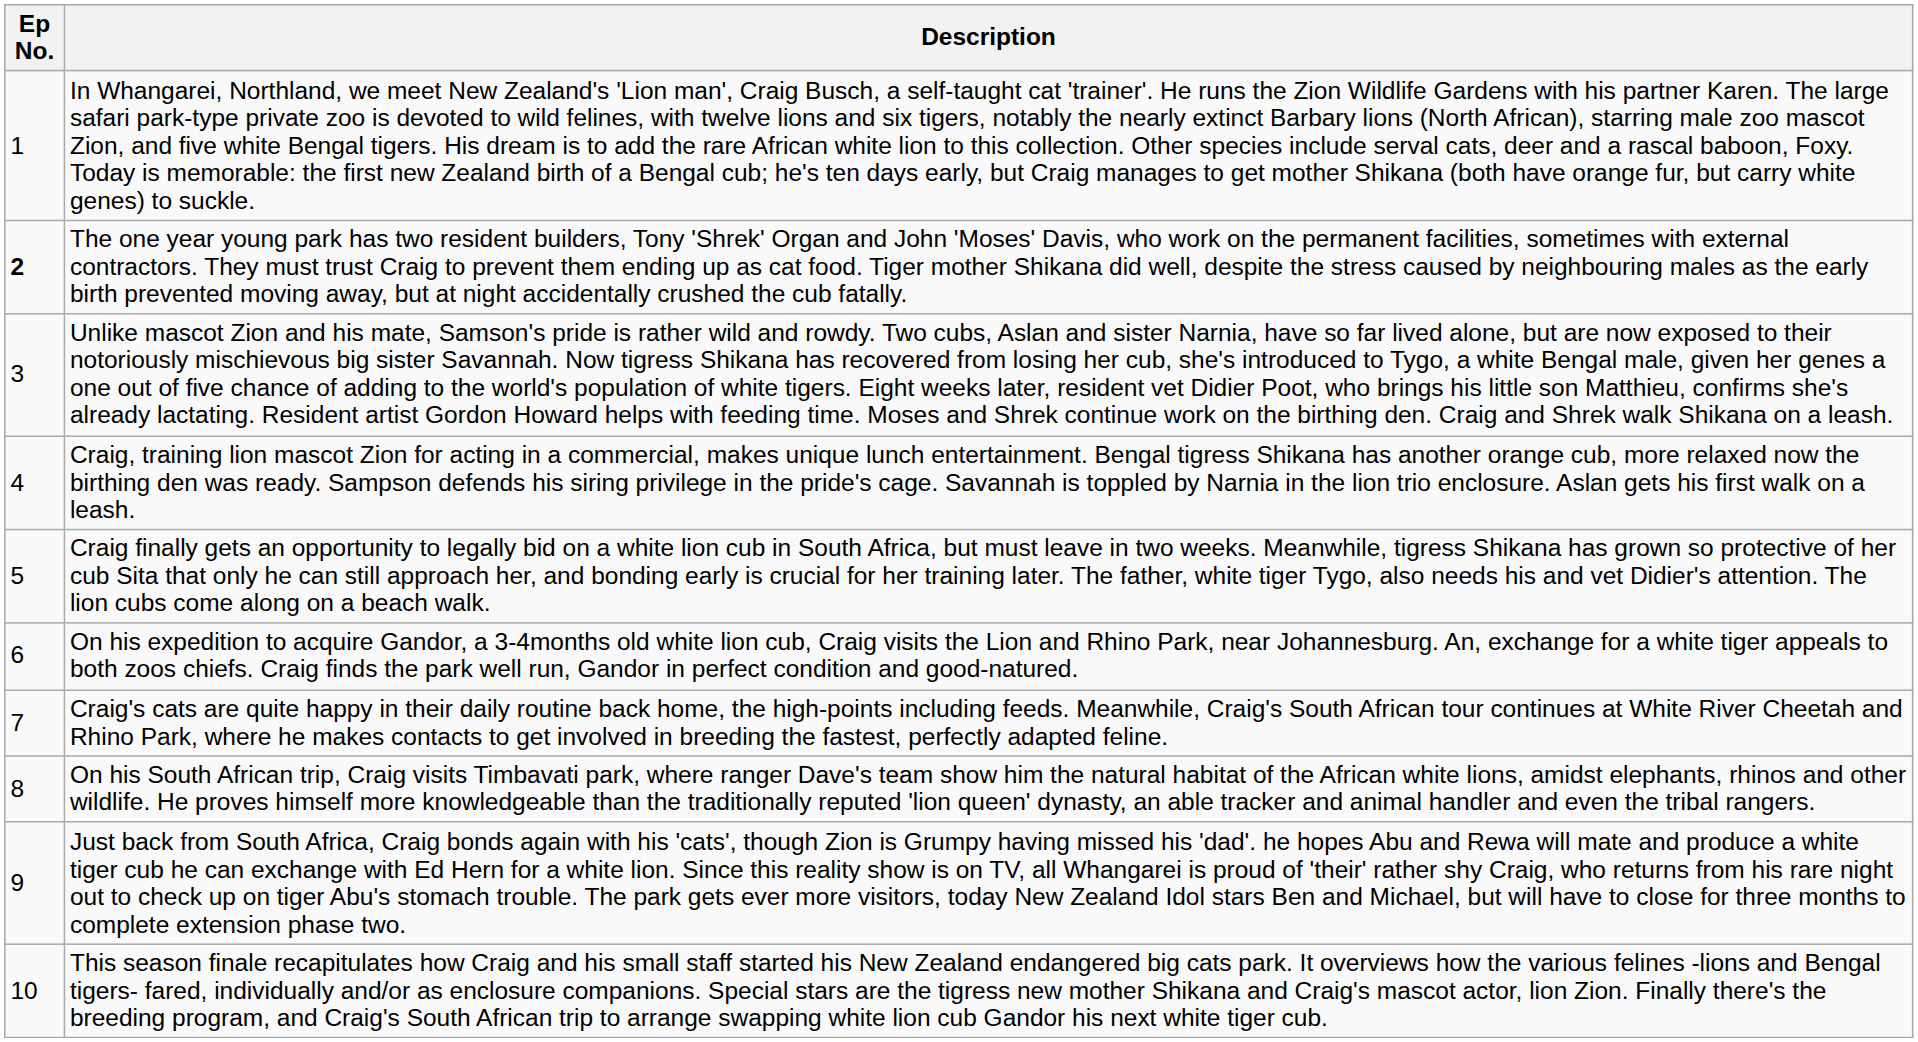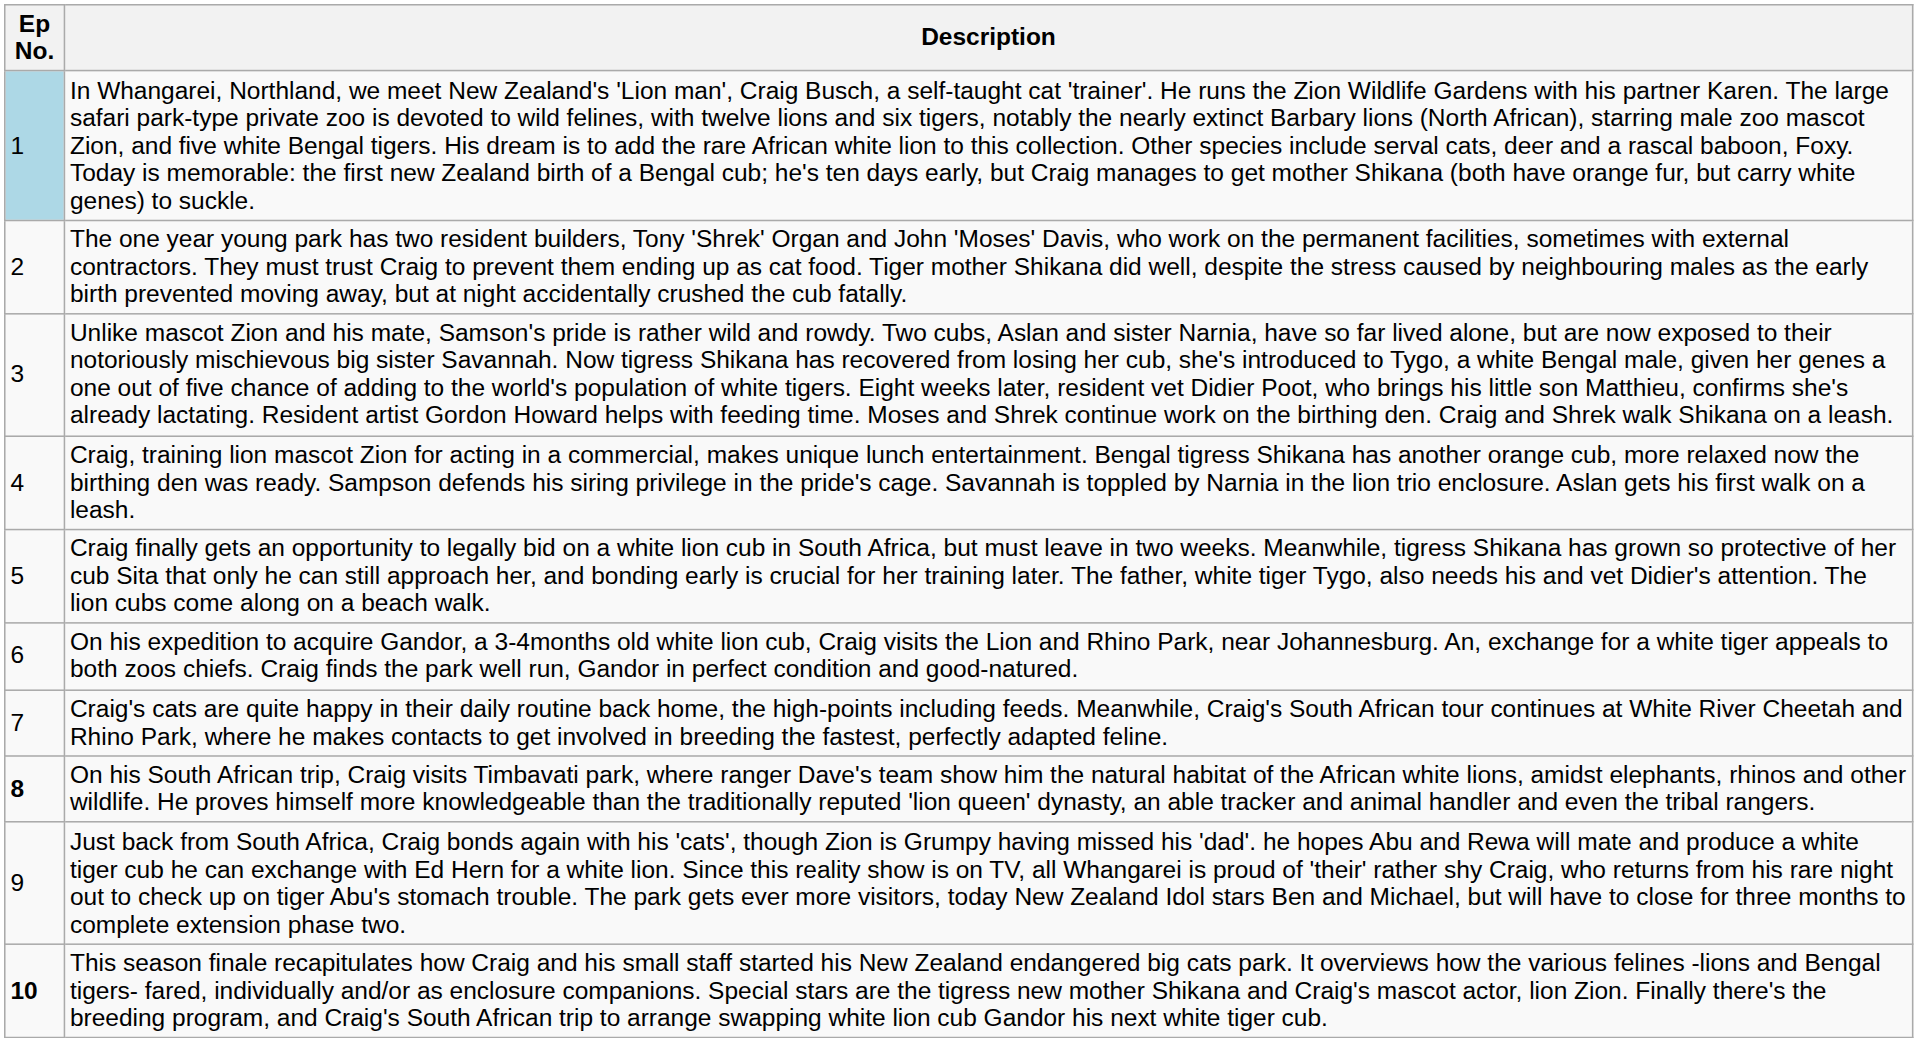(17, 145) no background -> (17, 145) lightblue background
(17, 266) bold -> (17, 266) normal
(17, 788) normal -> (17, 788) bold
(24, 990) normal -> (24, 990) bold
